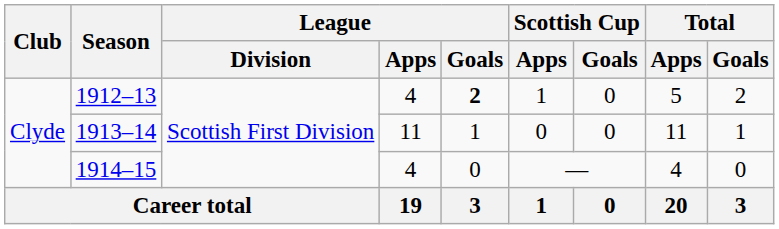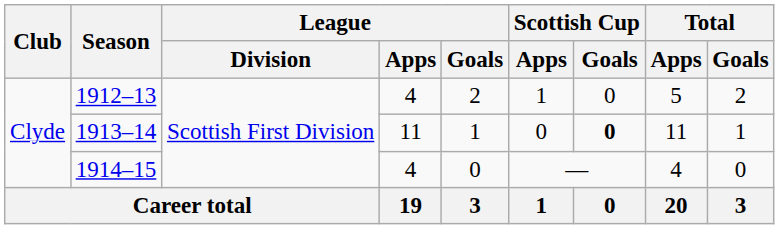(475, 95) bold -> (475, 95) normal
(610, 132) normal -> (610, 132) bold
